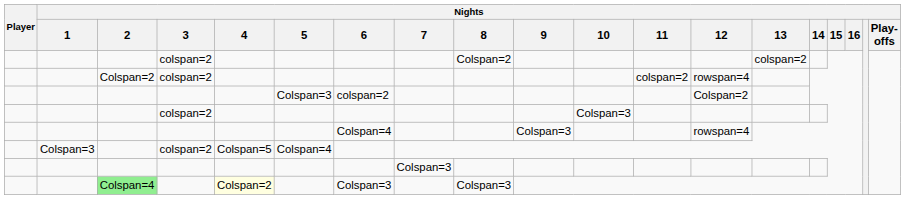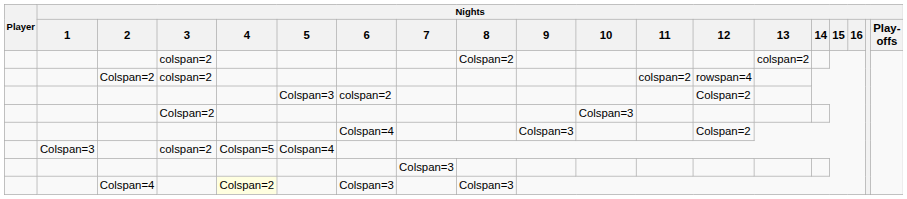(186, 113) colspan=2 -> (187, 113) Colspan=2
(721, 131) rowspan=4 -> (723, 131) Colspan=2
(127, 185) lightgreen background -> (127, 185) no background
